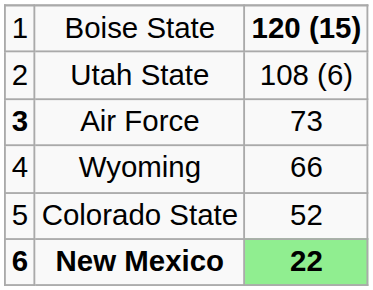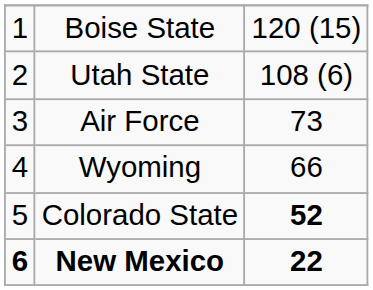(306, 28) bold -> (306, 28) normal
(20, 121) bold -> (20, 121) normal
(306, 215) normal -> (306, 215) bold
(306, 261) lightgreen background -> (306, 261) no background
